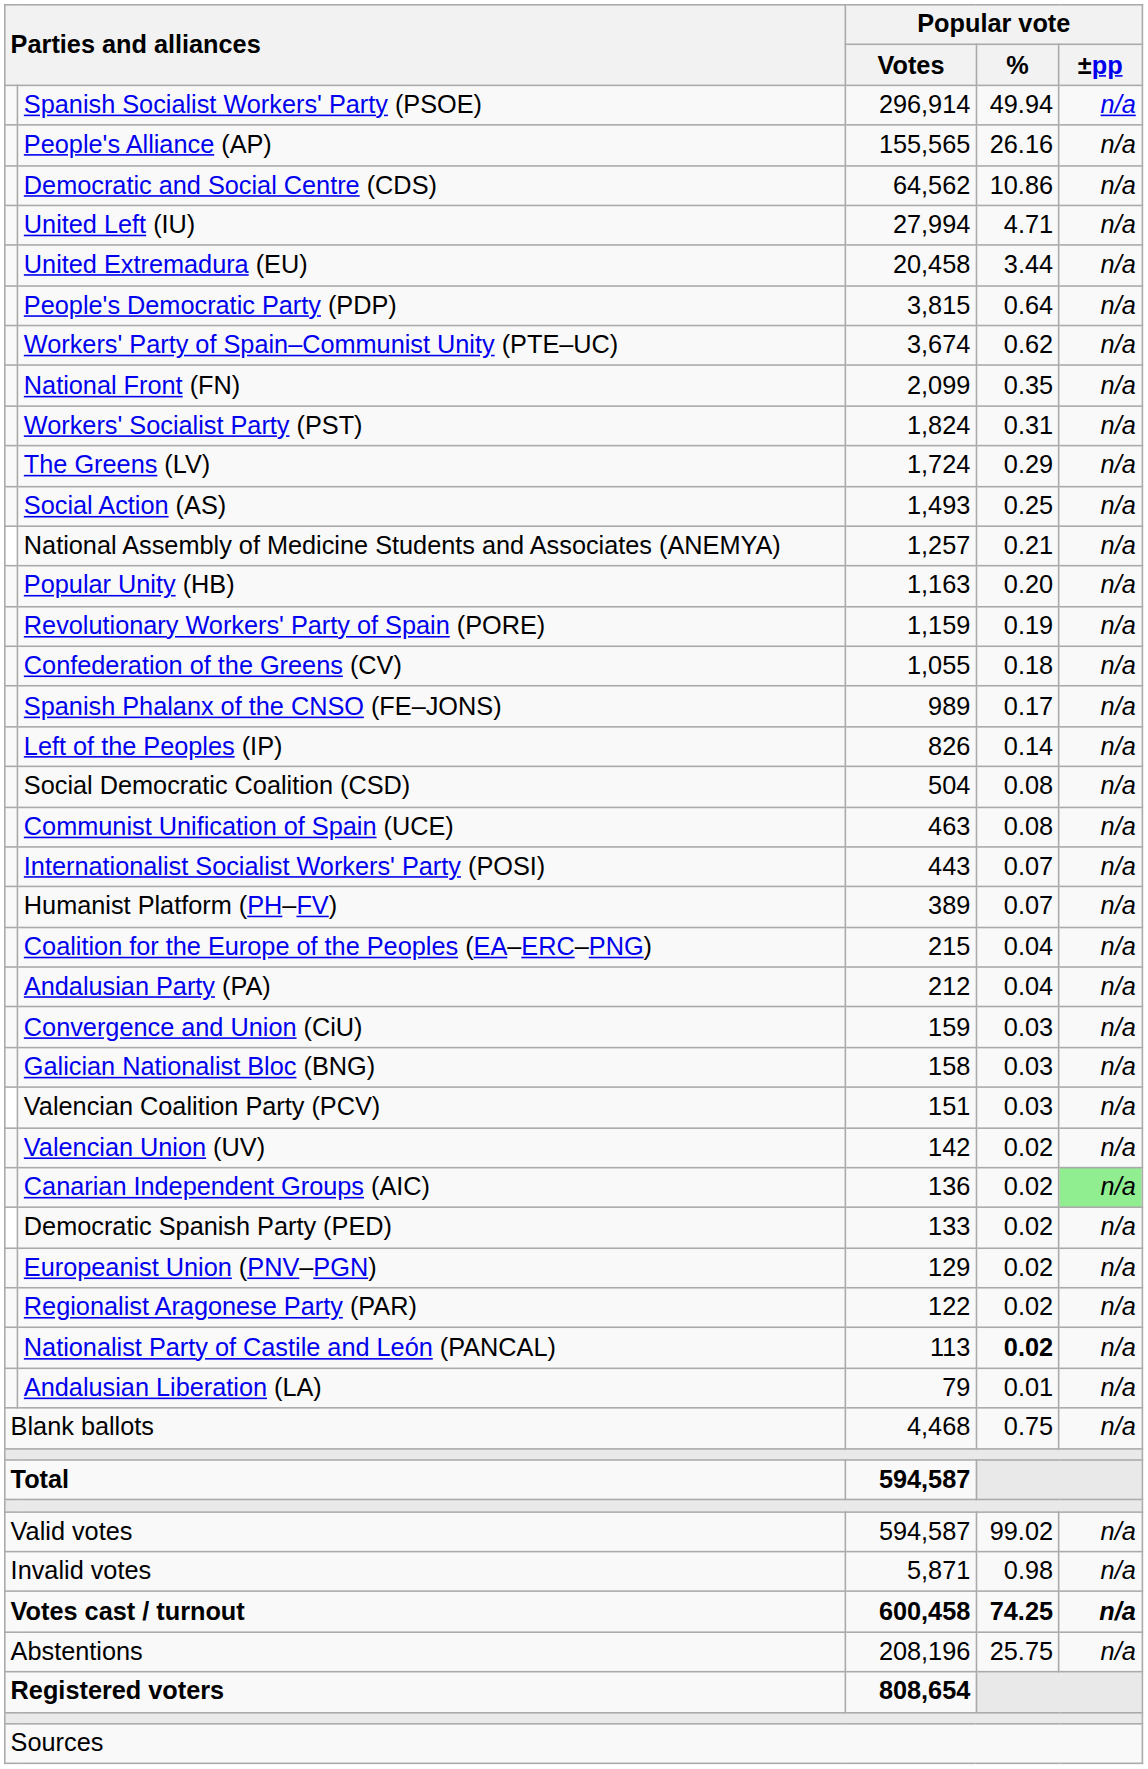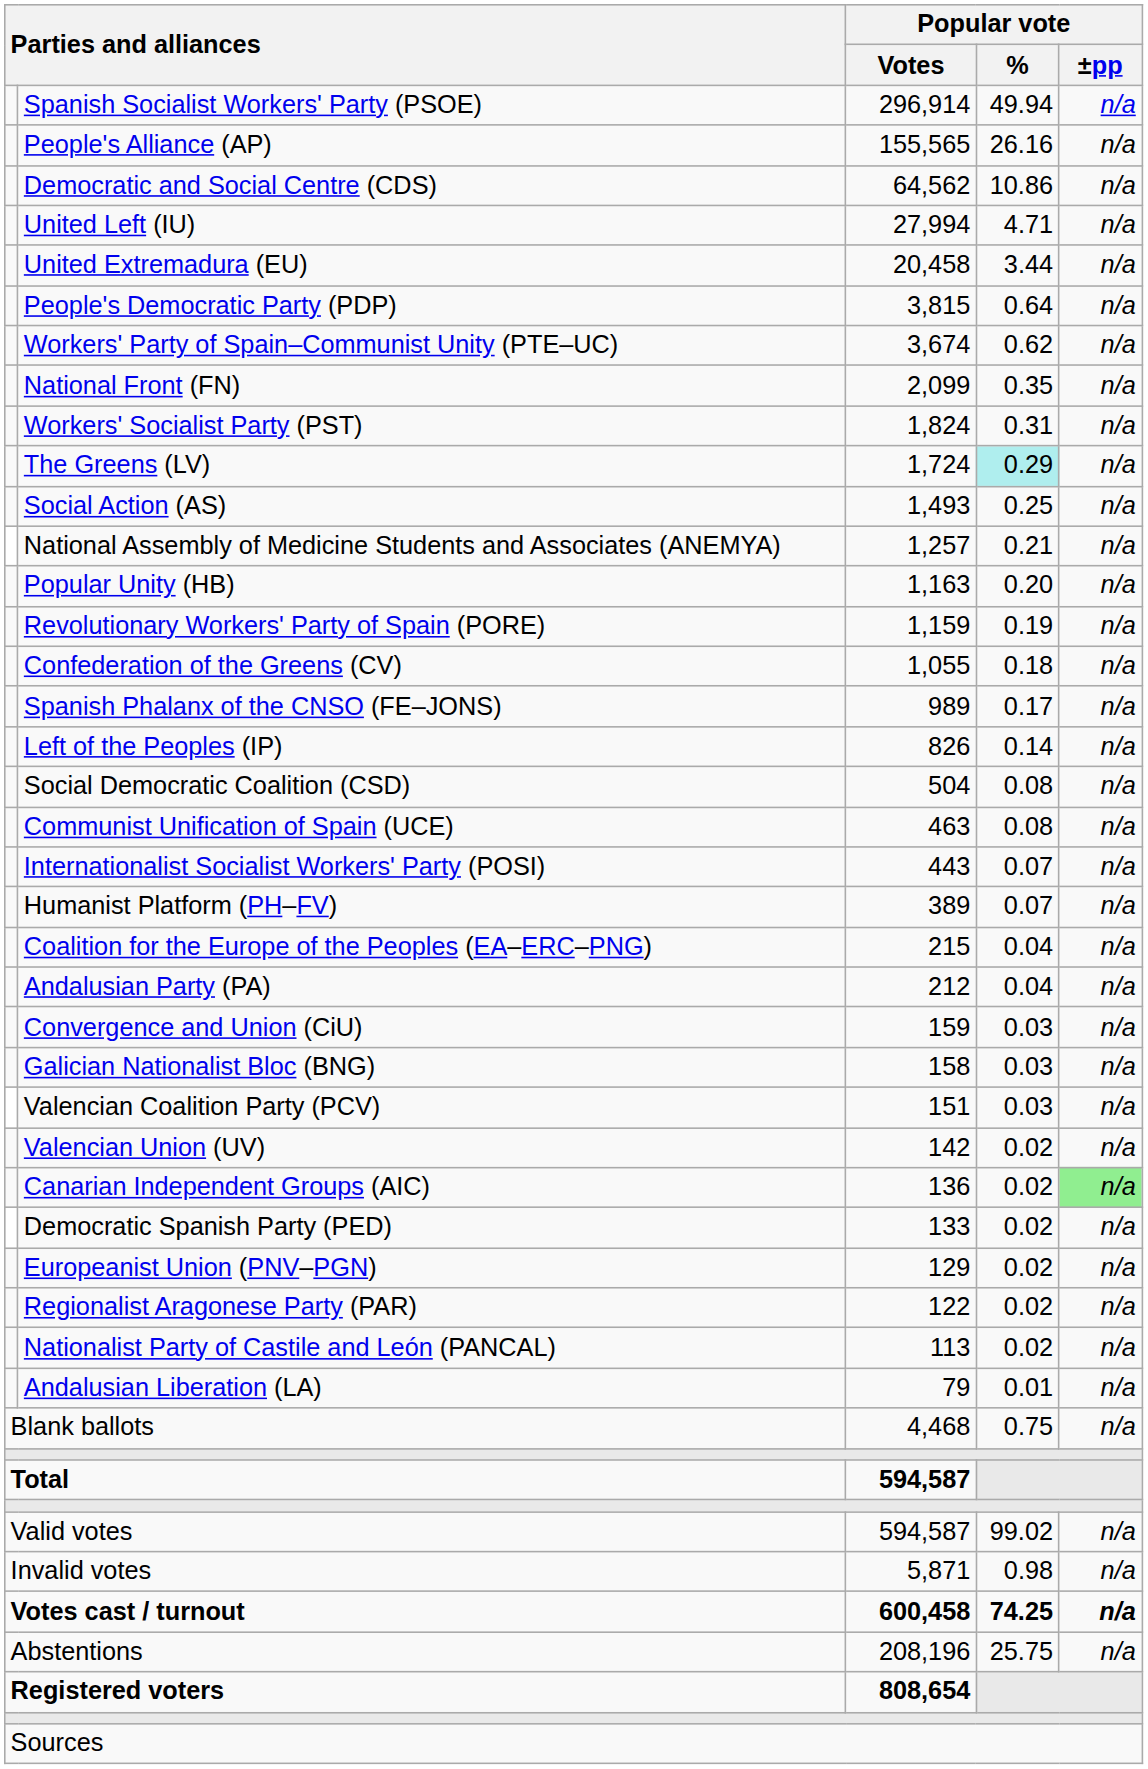(1028, 465) no background -> (1028, 465) paleturquoise background
(1028, 1347) bold -> (1028, 1347) normal
